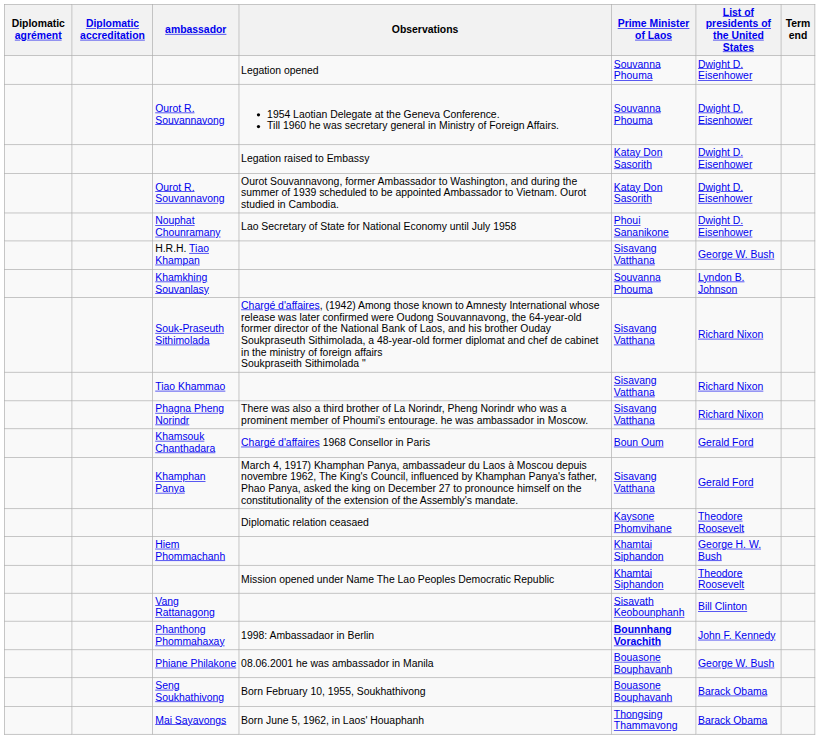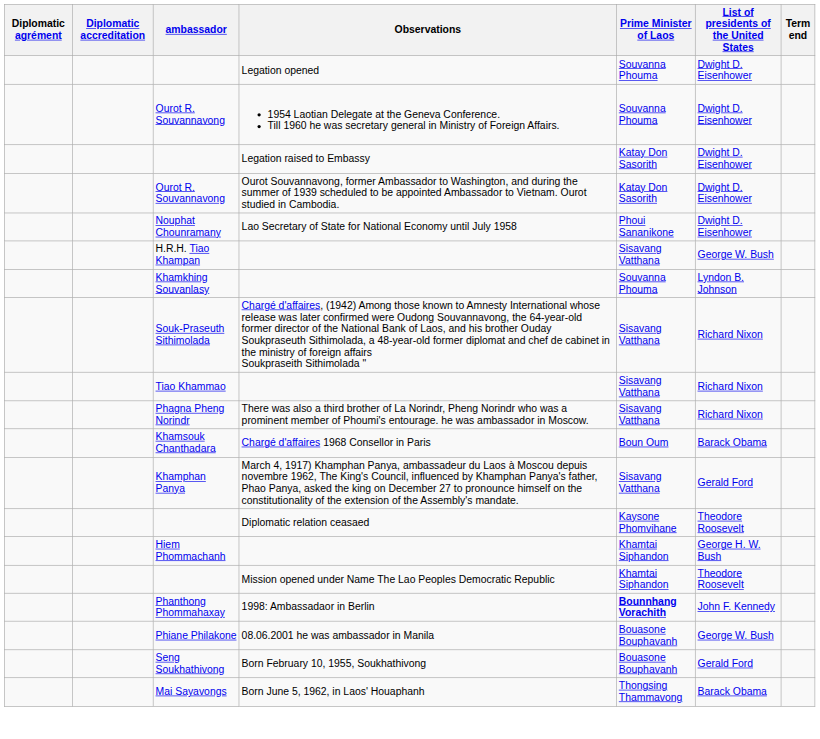(726, 443) Gerald Ford -> (732, 443) Barack Obama
- row: (185, 607)
(733, 692) Barack Obama -> (725, 663) Gerald Ford
